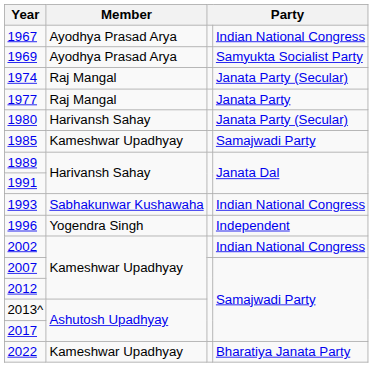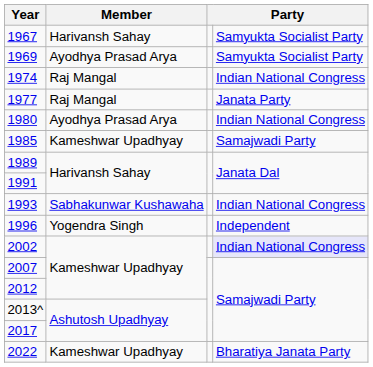(113, 36) Ayodhya Prasad Arya -> (100, 36) Harivansh Sahay
(290, 36) Indian National Congress -> (289, 36) Samyukta Socialist Party
(282, 78) Janata Party (Secular) -> (290, 78) Indian National Congress
(100, 120) Harivansh Sahay -> (113, 120) Ayodhya Prasad Arya
(282, 120) Janata Party (Secular) -> (290, 120) Indian National Congress
(290, 246) no background -> (290, 246) lavender background
